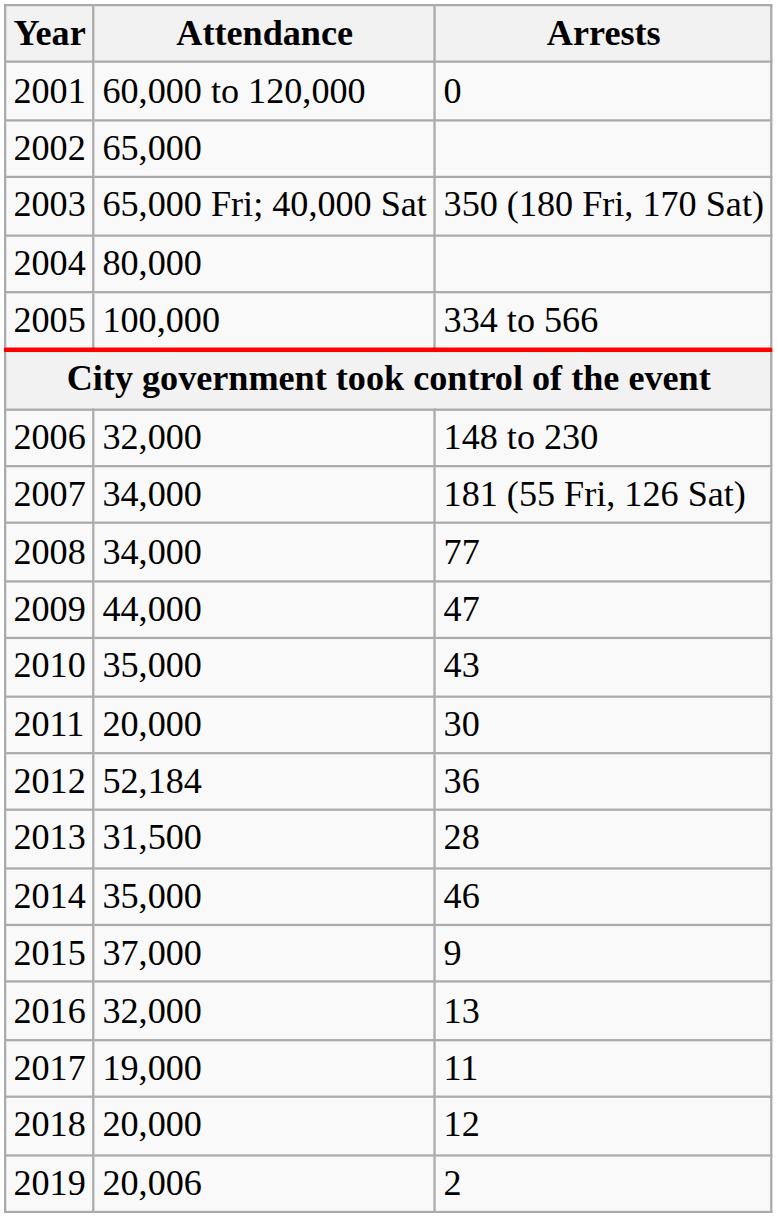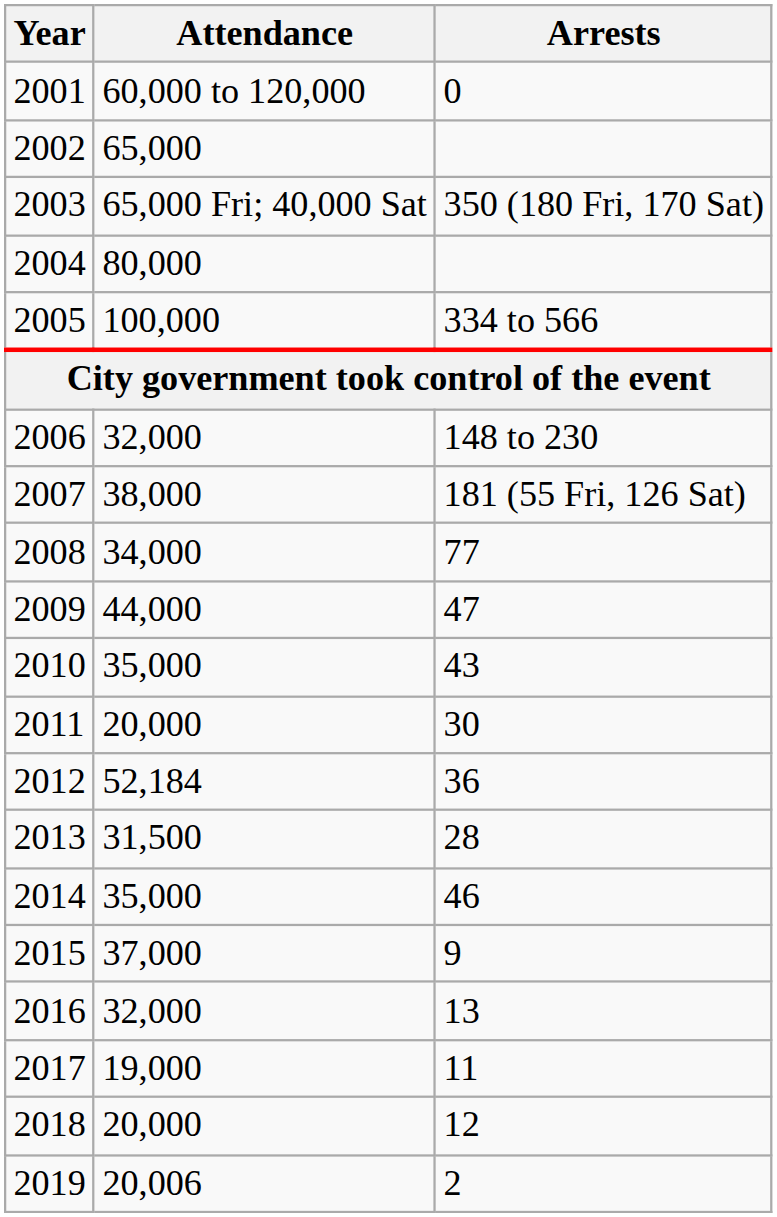(152, 494) 34,000 -> (152, 494) 38,000
